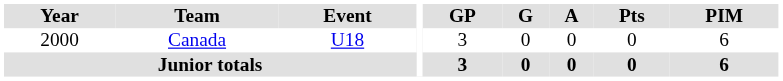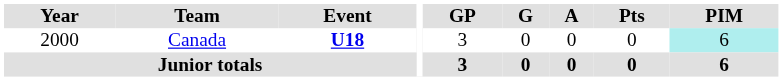(348, 40) normal -> (348, 40) bold
(724, 40) no background -> (724, 40) paleturquoise background
